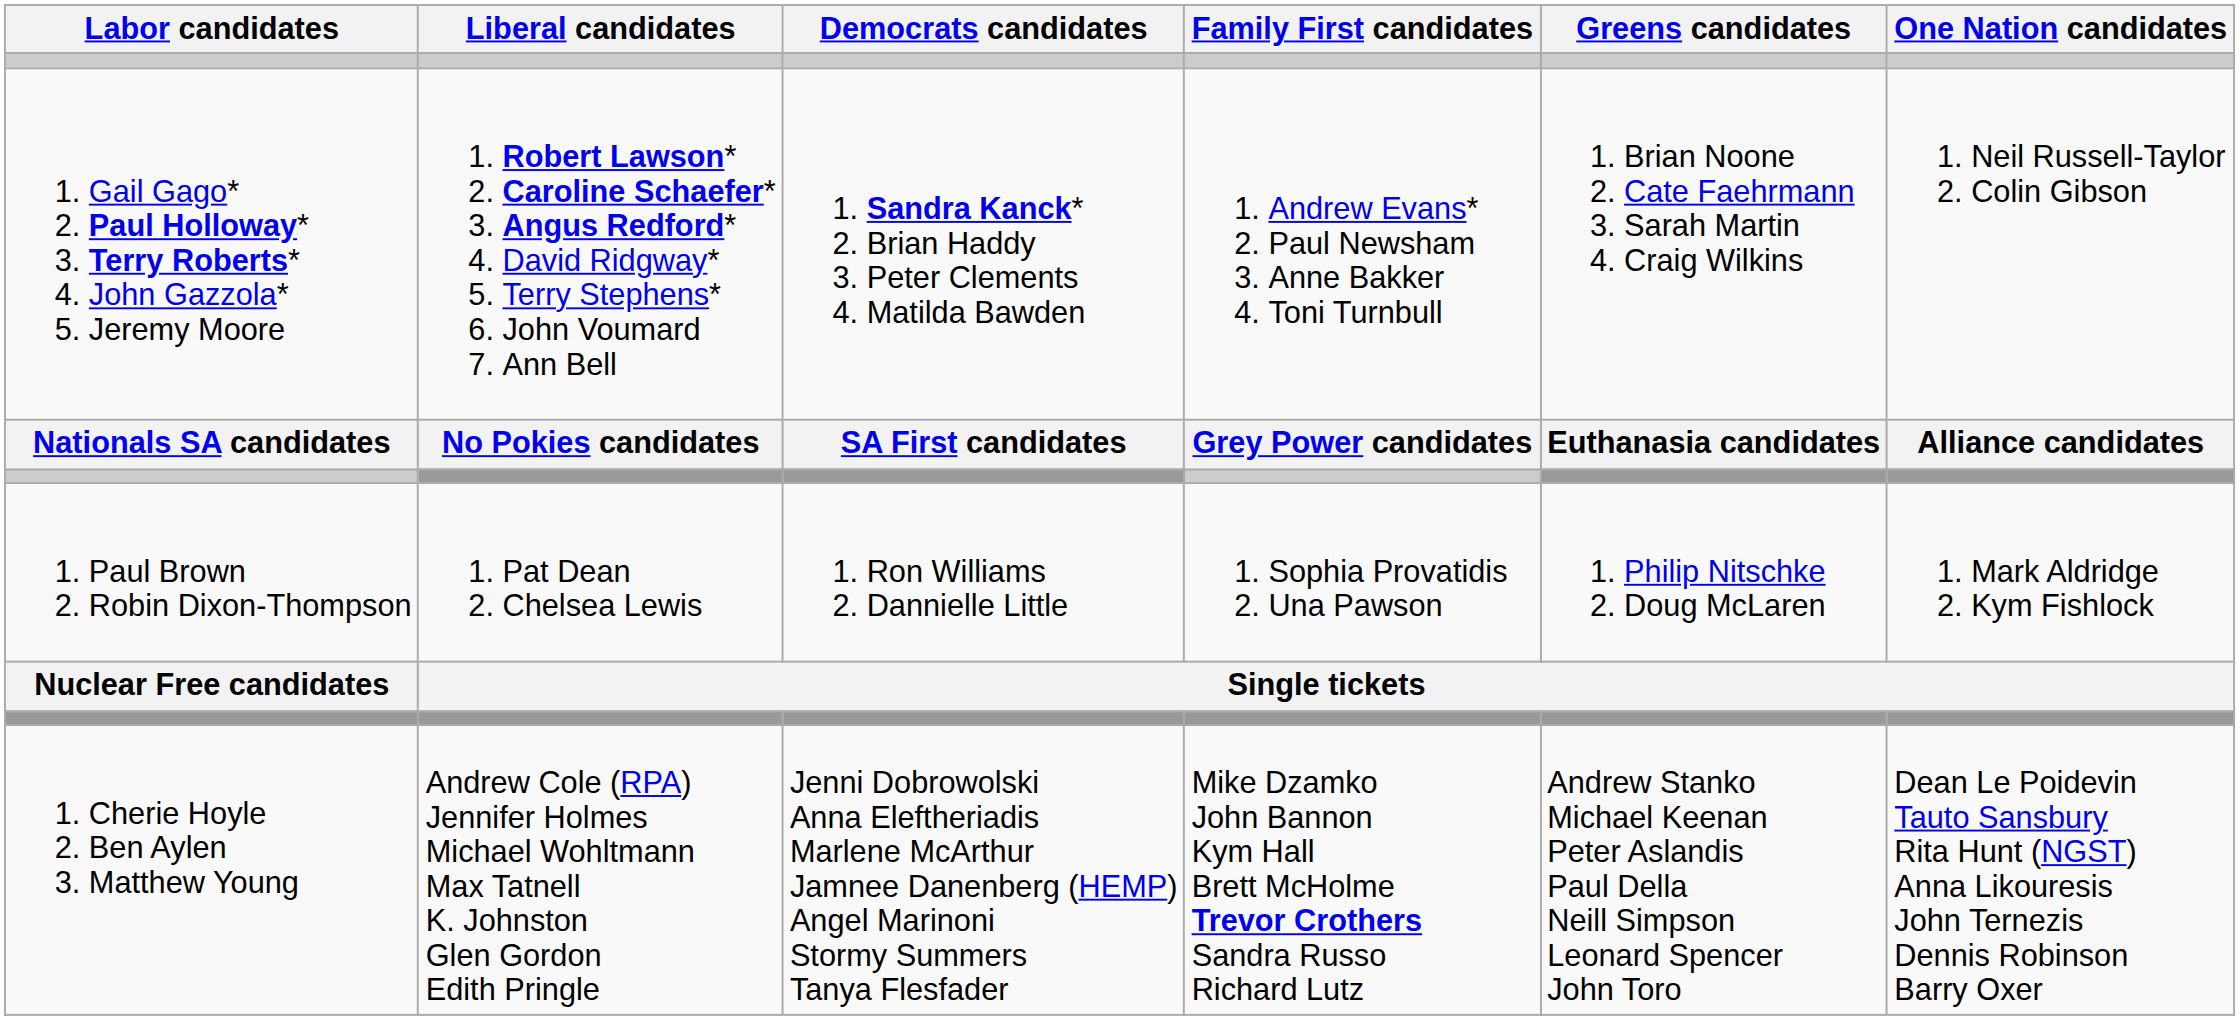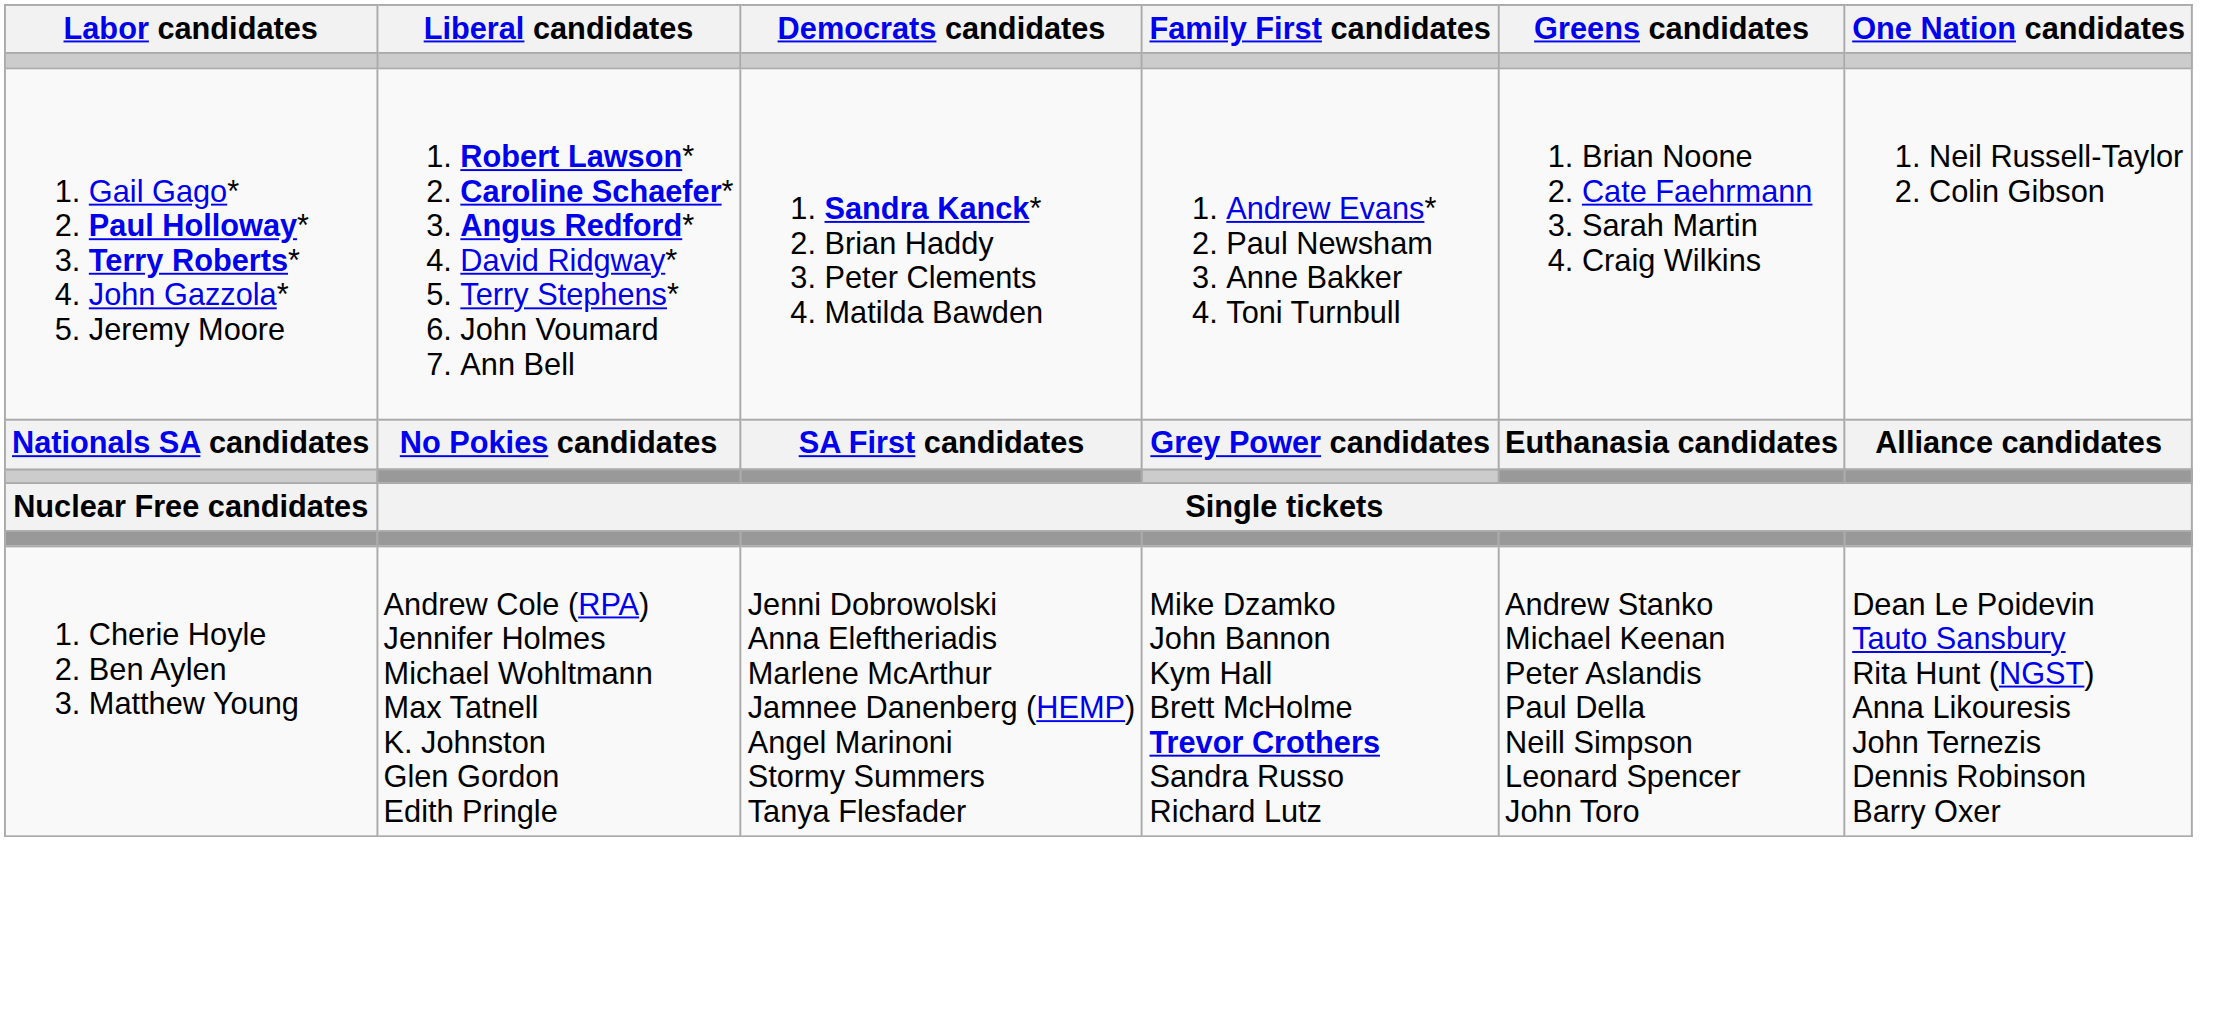- row: (212, 590)
